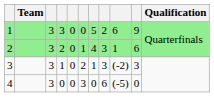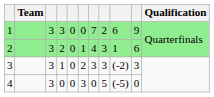(94, 30) 5 -> (94, 30) 7
(94, 65) 1 -> (94, 65) 3
(104, 83) 6 -> (104, 83) 5
